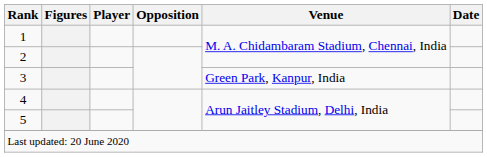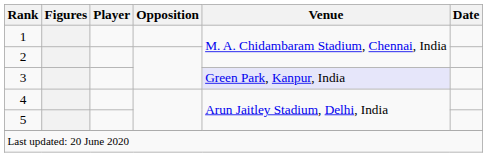(275, 78) no background -> (275, 78) lavender background
